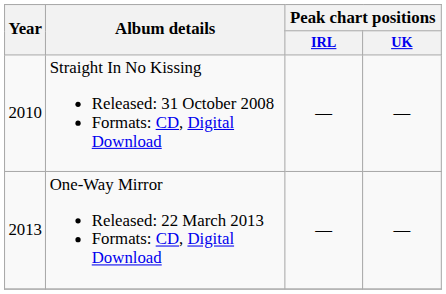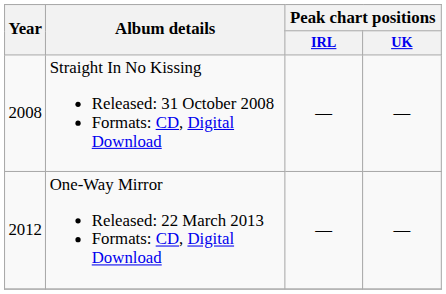(25, 113) 2010 -> (25, 113) 2008
(25, 230) 2013 -> (25, 230) 2012
